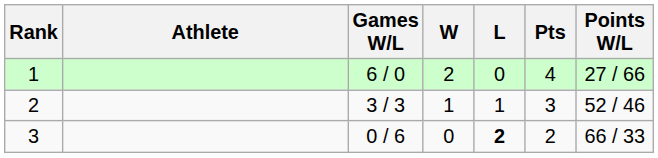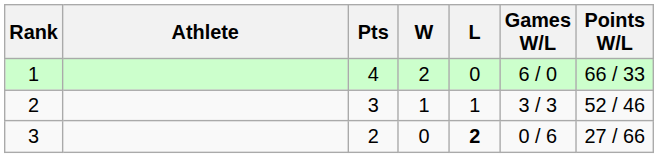columns swapped: (550, 32) <-> (386, 32)
(615, 74) 27 / 66 -> (615, 74) 66 / 33
(615, 137) 66 / 33 -> (615, 137) 27 / 66
